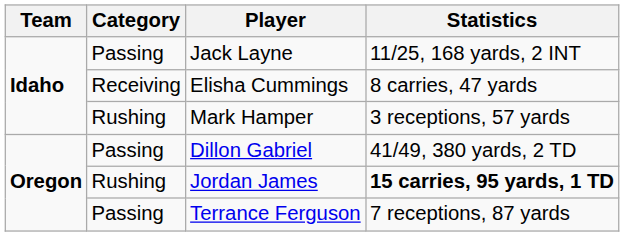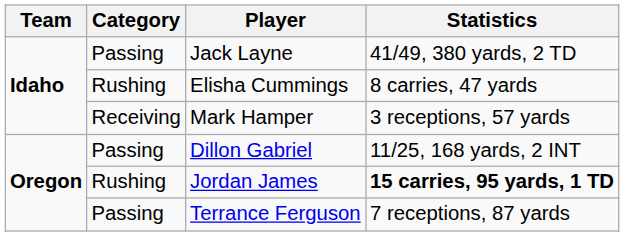(475, 53) 11/25, 168 yards, 2 INT -> (473, 53) 41/49, 380 yards, 2 TD
(136, 85) Receiving -> (129, 85) Rushing
(129, 117) Rushing -> (136, 117) Receiving
(473, 149) 41/49, 380 yards, 2 TD -> (475, 149) 11/25, 168 yards, 2 INT
